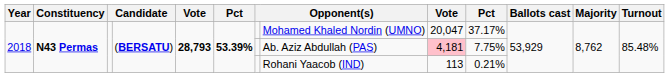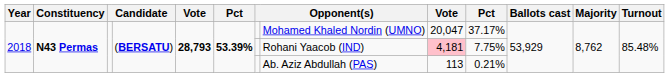(320, 47) Ab. Aziz Abdullah (PAS) -> (313, 47) Rohani Yaacob (IND)
(313, 64) Rohani Yaacob (IND) -> (320, 64) Ab. Aziz Abdullah (PAS)
